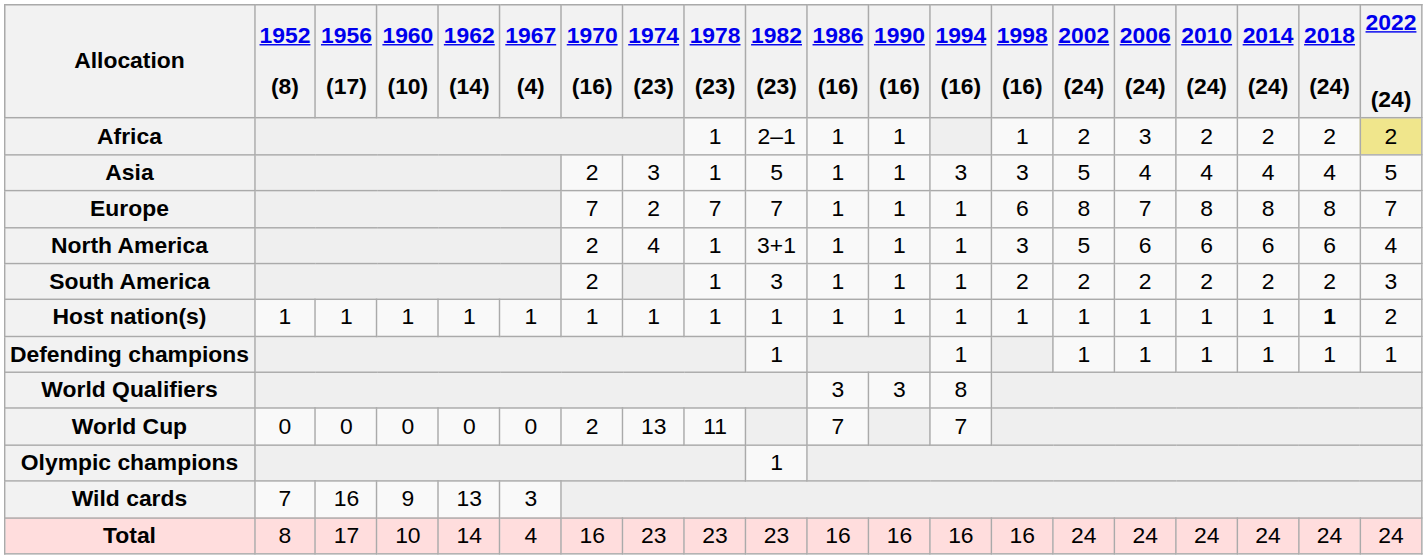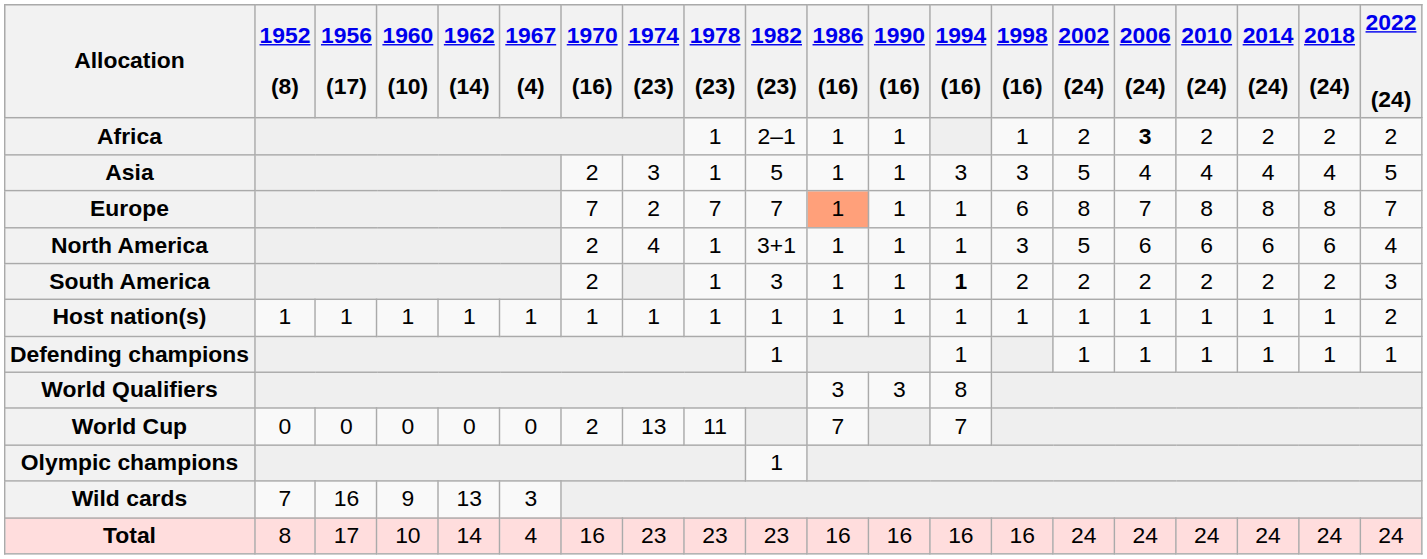(1145, 136) normal -> (1145, 136) bold
(1391, 136) khaki background -> (1391, 136) no background
(838, 208) no background -> (838, 208) lightsalmon background
(961, 281) normal -> (961, 281) bold
(1330, 317) bold -> (1330, 317) normal
